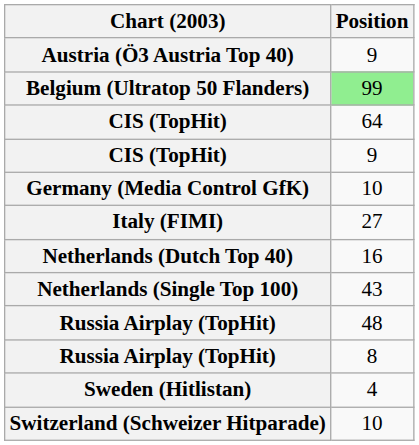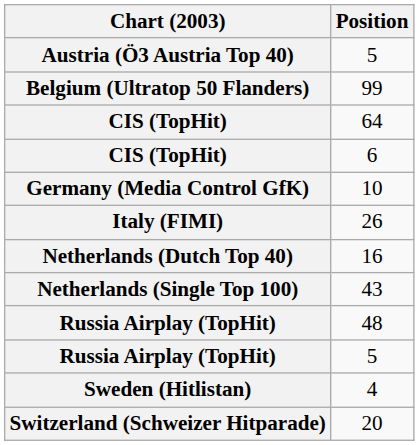(372, 54) 9 -> (372, 54) 5
(372, 88) lightgreen background -> (372, 88) no background
(372, 155) 9 -> (372, 155) 6
(372, 222) 27 -> (372, 222) 26
(372, 356) 8 -> (372, 356) 5
(372, 423) 10 -> (372, 423) 20
